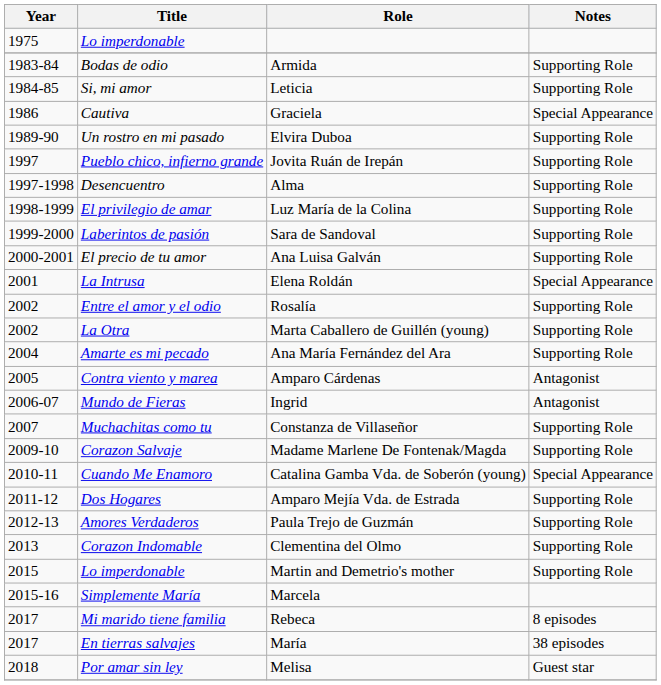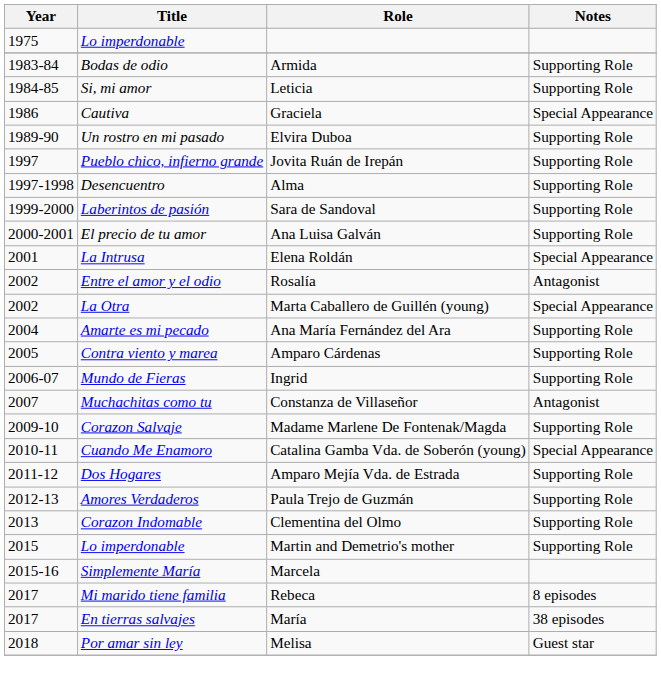- row: (146, 209)
(583, 305) Supporting Role -> (566, 281) Antagonist
(583, 329) Supporting Role -> (593, 305) Special Appearance
(566, 378) Antagonist -> (583, 354) Supporting Role
(566, 402) Antagonist -> (583, 378) Supporting Role
(583, 426) Supporting Role -> (566, 402) Antagonist
